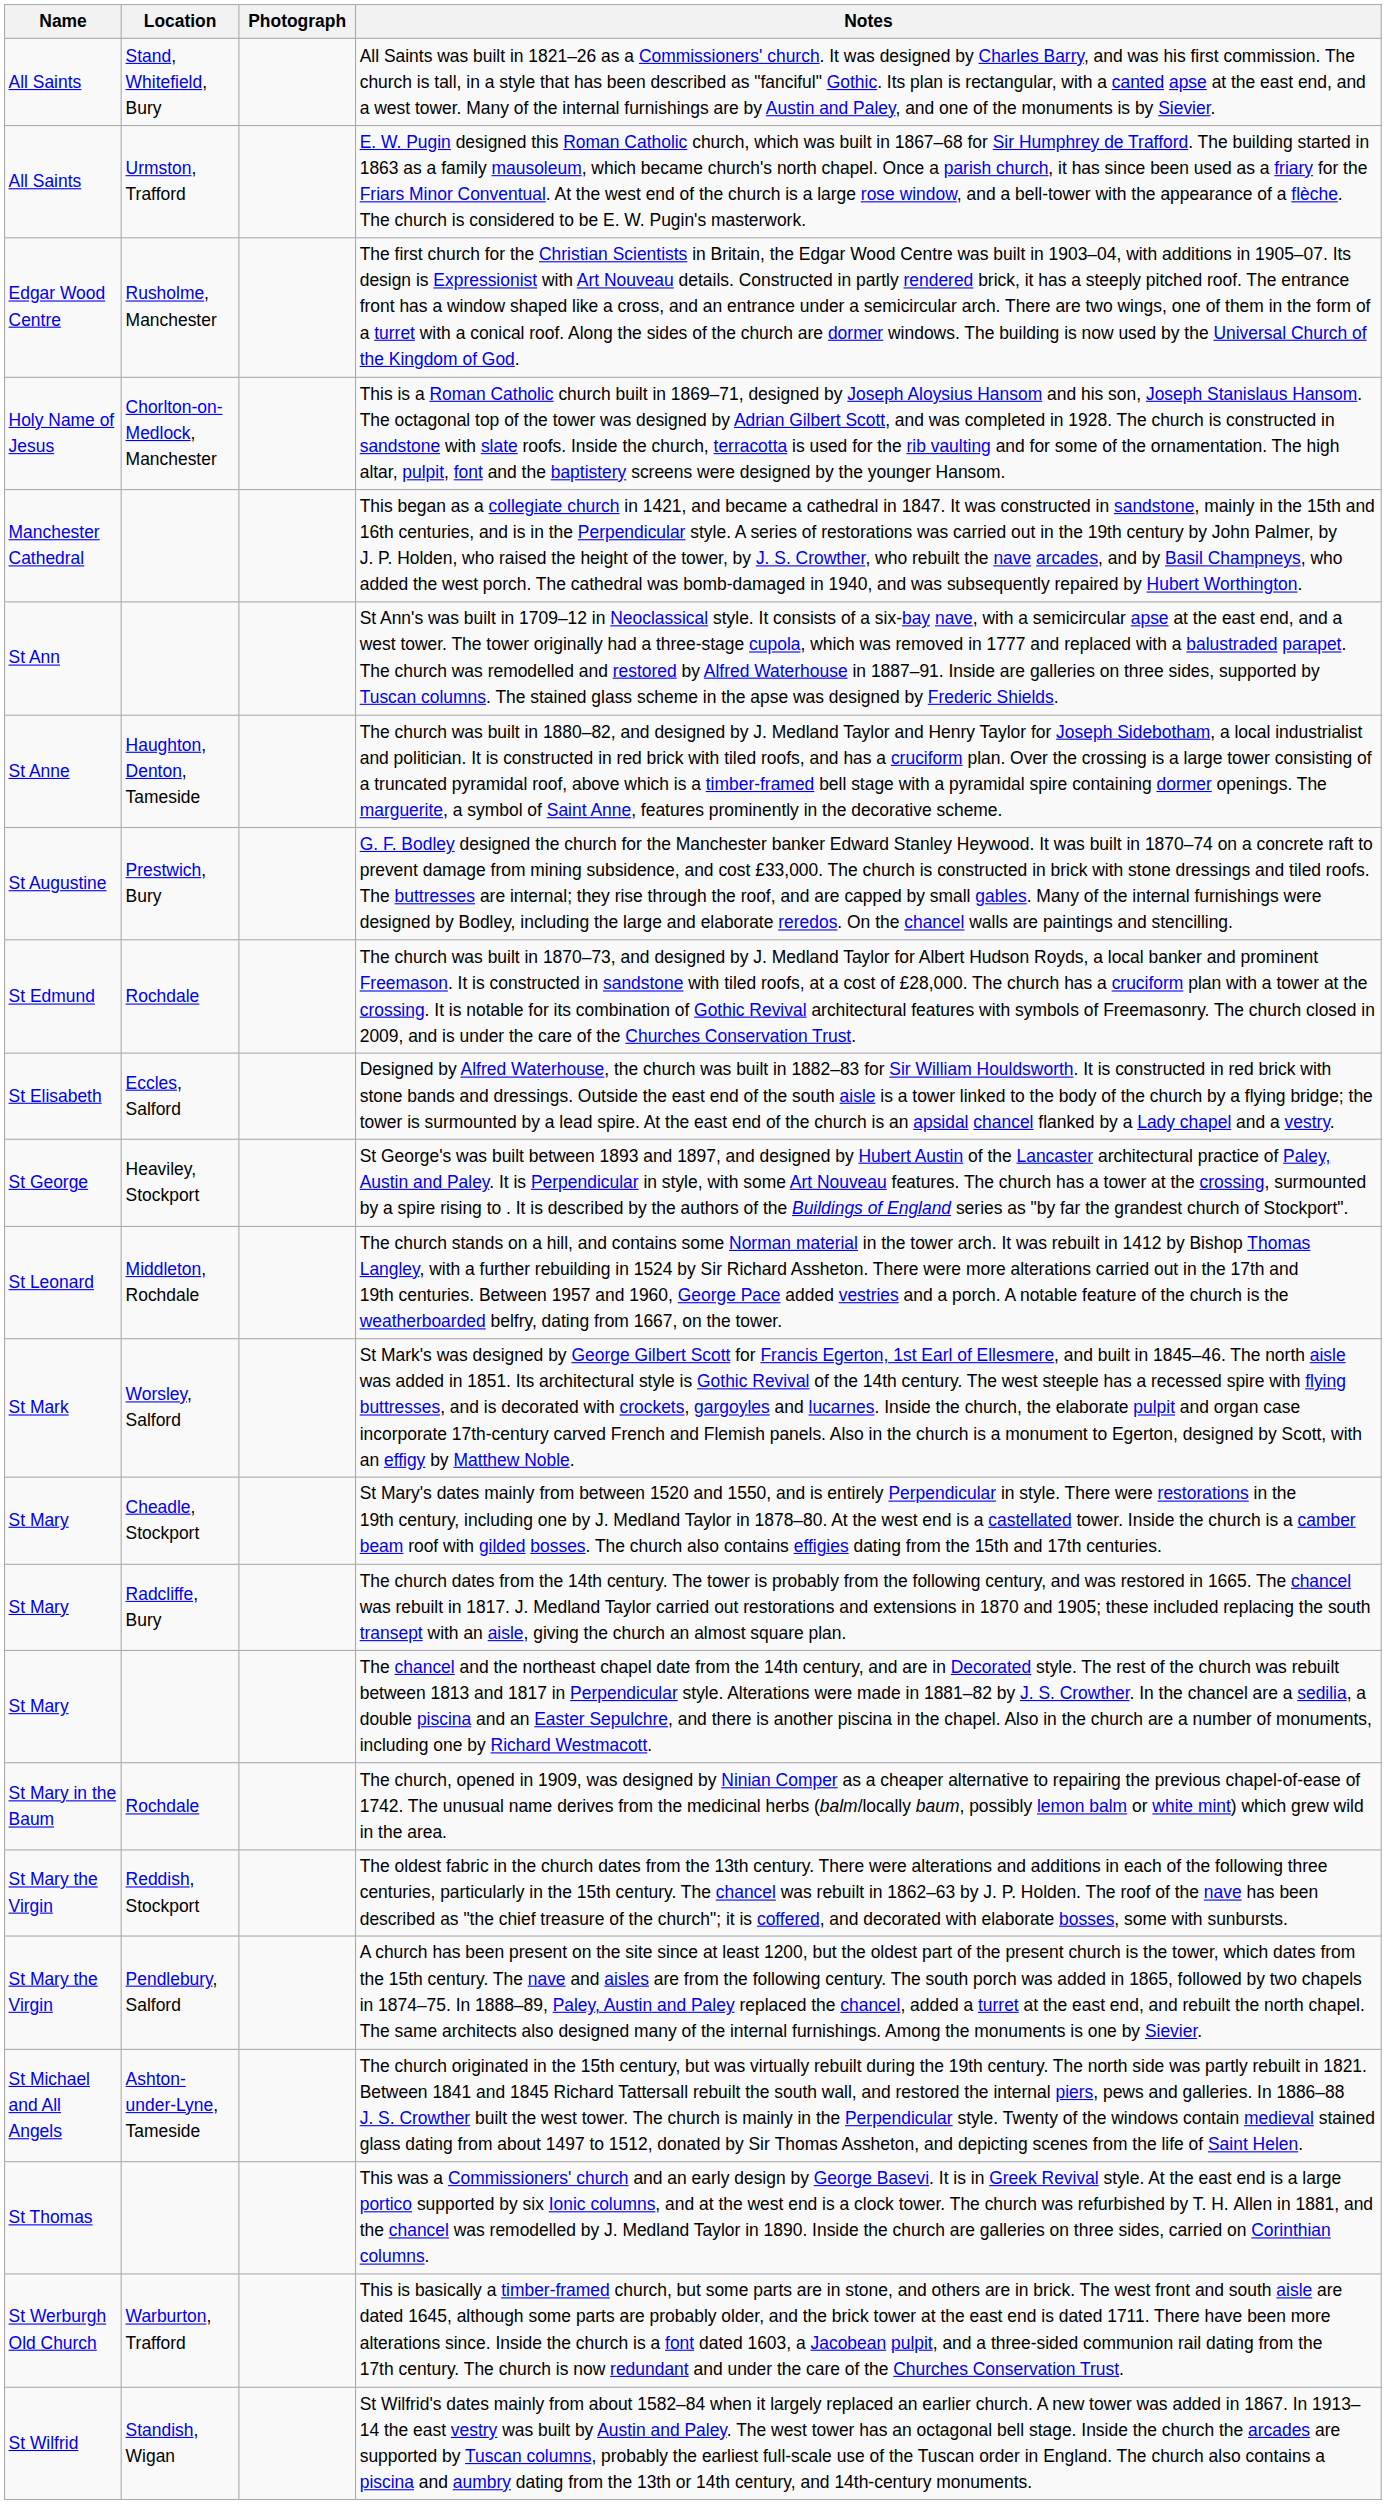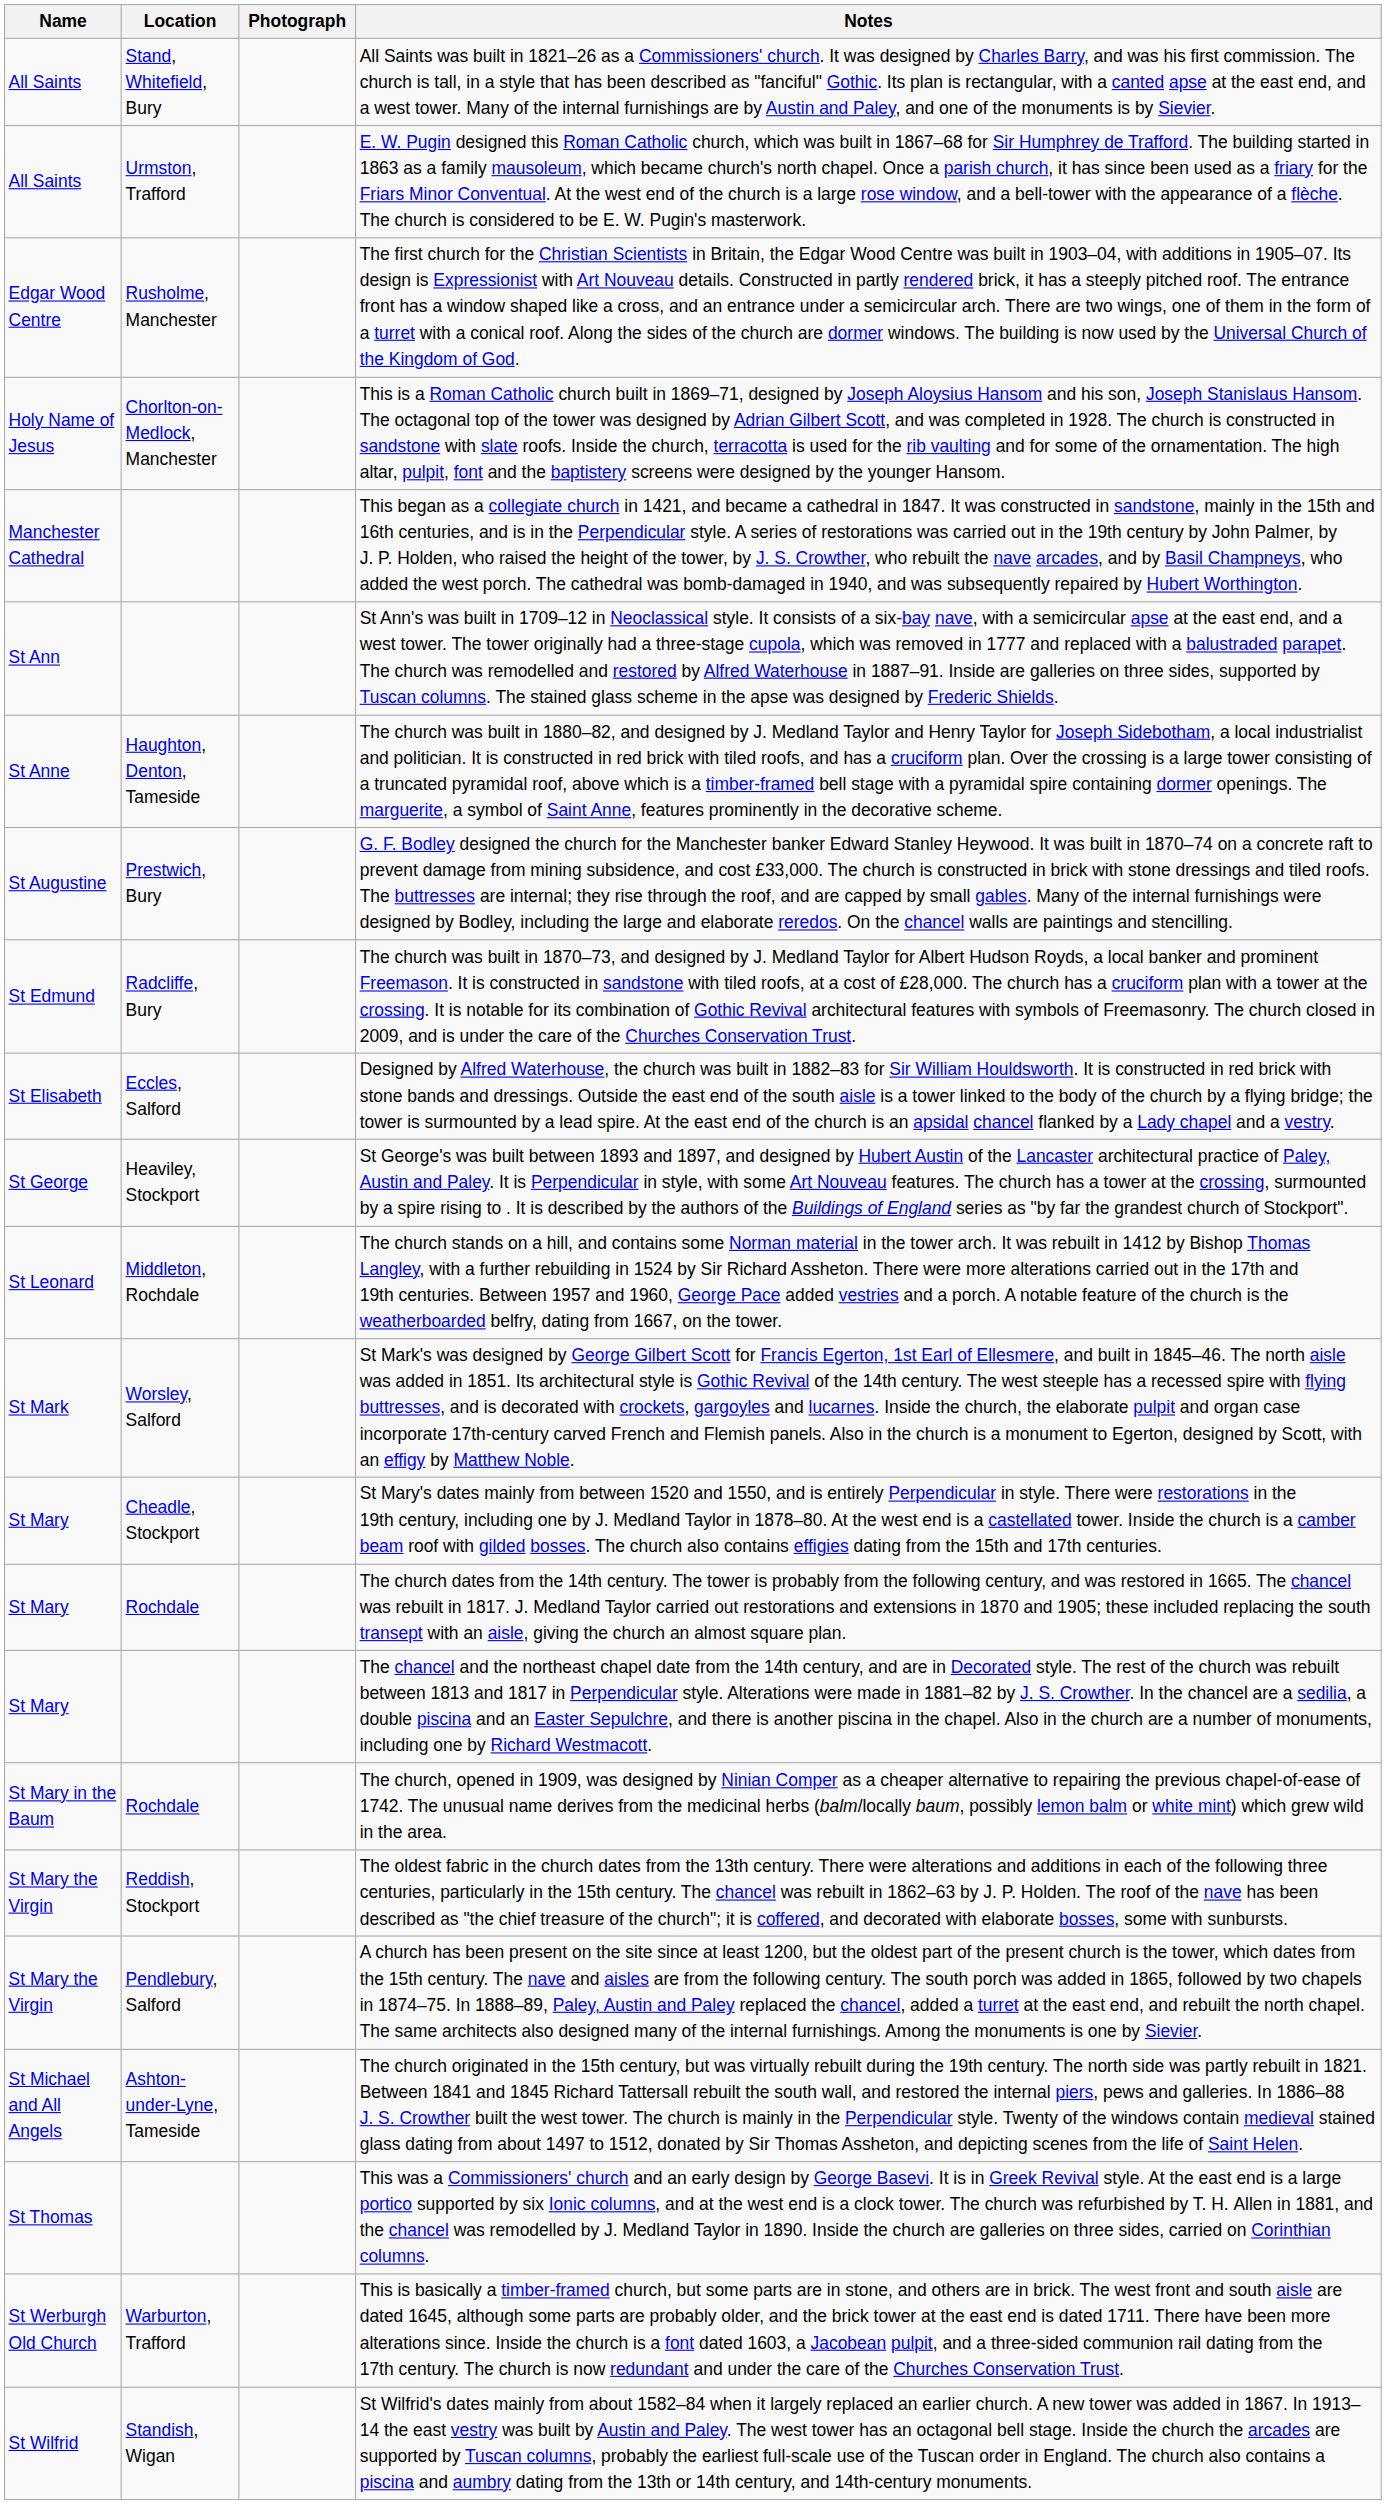(162, 996) Rochdale -> (162, 996) Radcliffe, Bury
(162, 1607) Radcliffe, Bury -> (162, 1607) Rochdale
